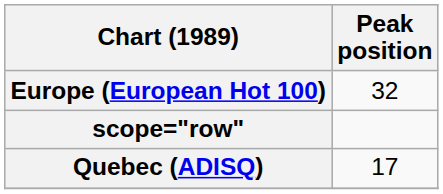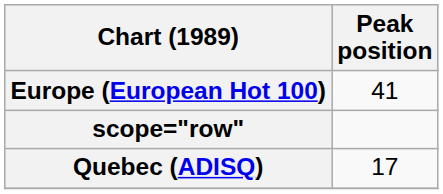(385, 90) 32 -> (385, 90) 41
